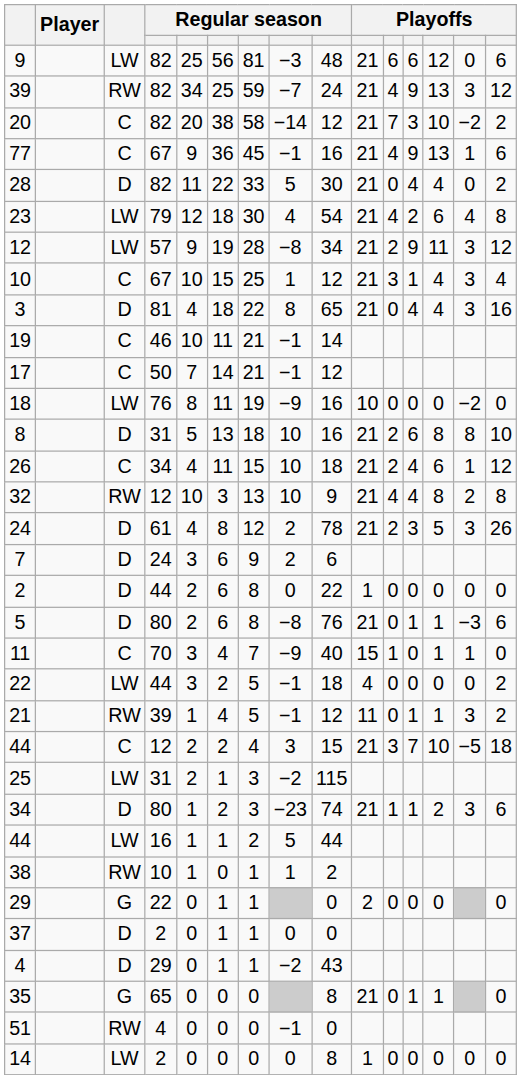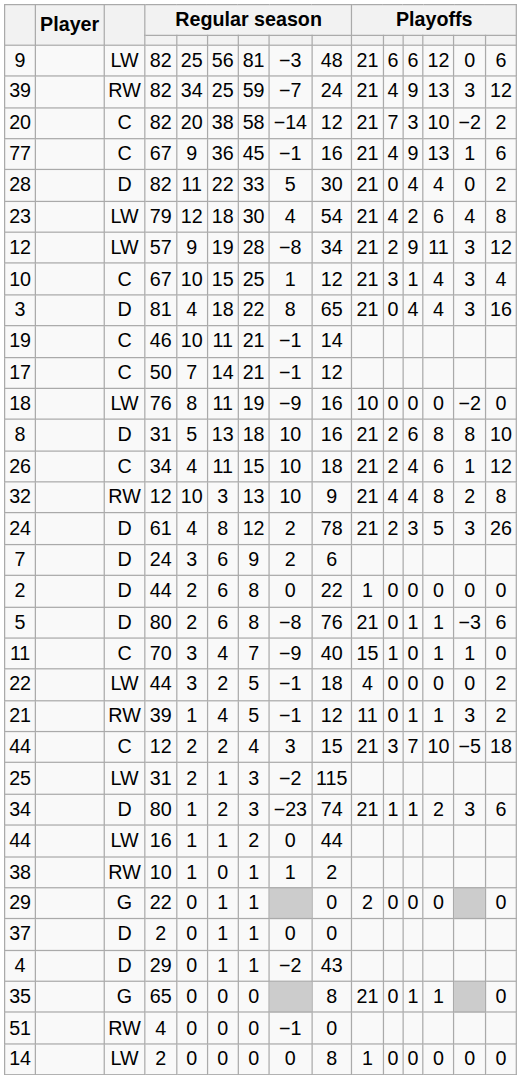(290, 840) 5 -> (290, 840) 0
